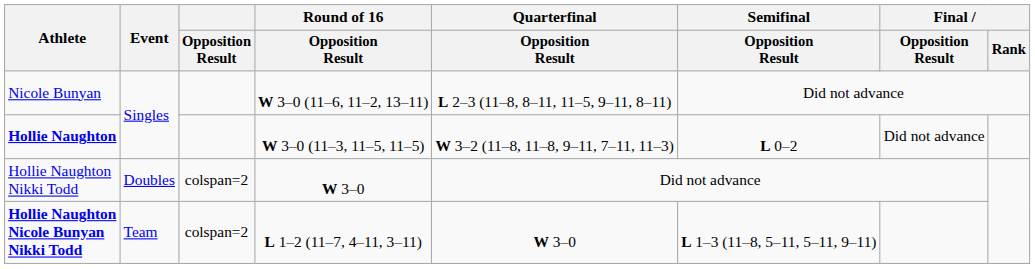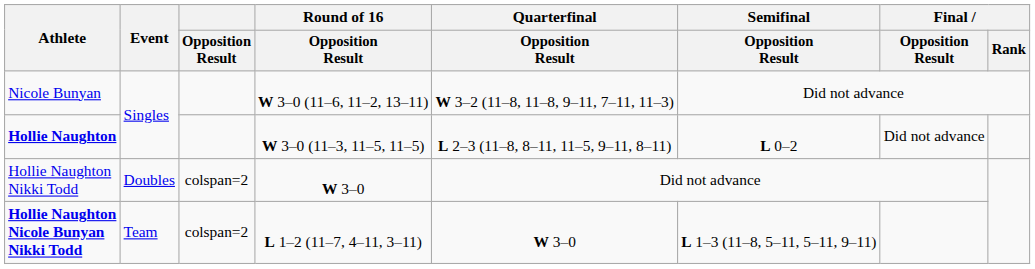(555, 102) L 2–3 (11–8, 8–11, 11–5, 9–11, 8–11) -> (555, 102) W 3–2 (11–8, 11–8, 9–11, 7–11, 11–3)
(555, 145) W 3–2 (11–8, 11–8, 9–11, 7–11, 11–3) -> (555, 145) L 2–3 (11–8, 8–11, 11–5, 9–11, 8–11)
